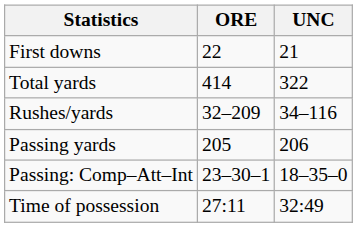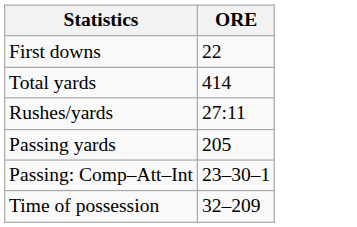- column: (313, 20)
(231, 113) 32–209 -> (224, 113) 27:11
(224, 206) 27:11 -> (231, 206) 32–209
